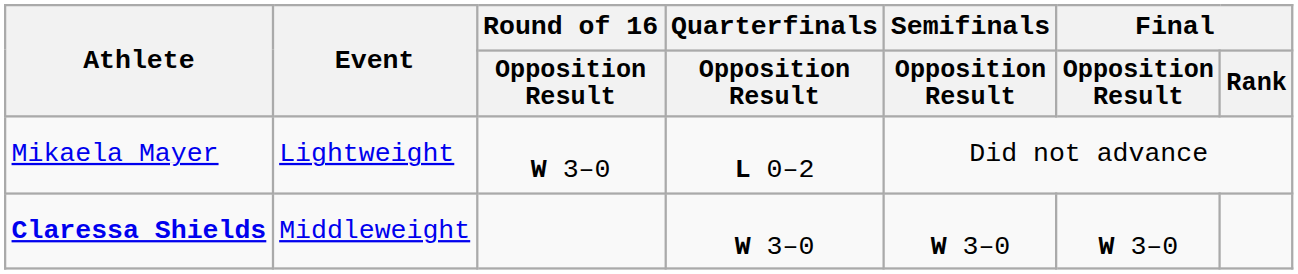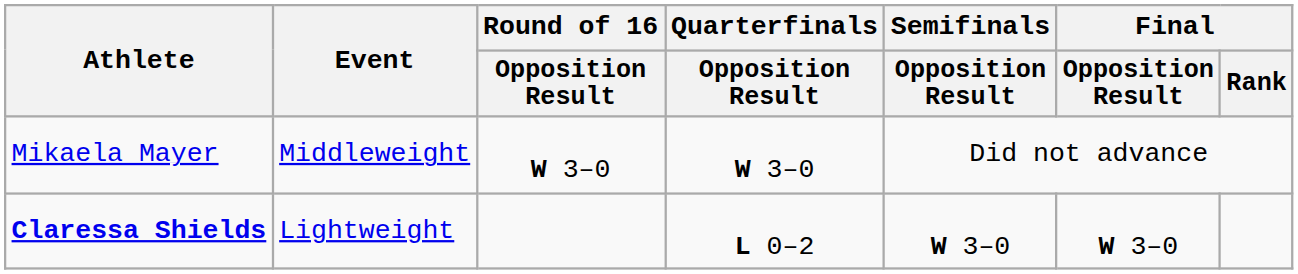(367, 154) Lightweight -> (375, 154) Middleweight
(775, 170) L 0–2 -> (775, 170) W 3–0
(375, 231) Middleweight -> (367, 231) Lightweight
(775, 247) W 3–0 -> (775, 247) L 0–2
